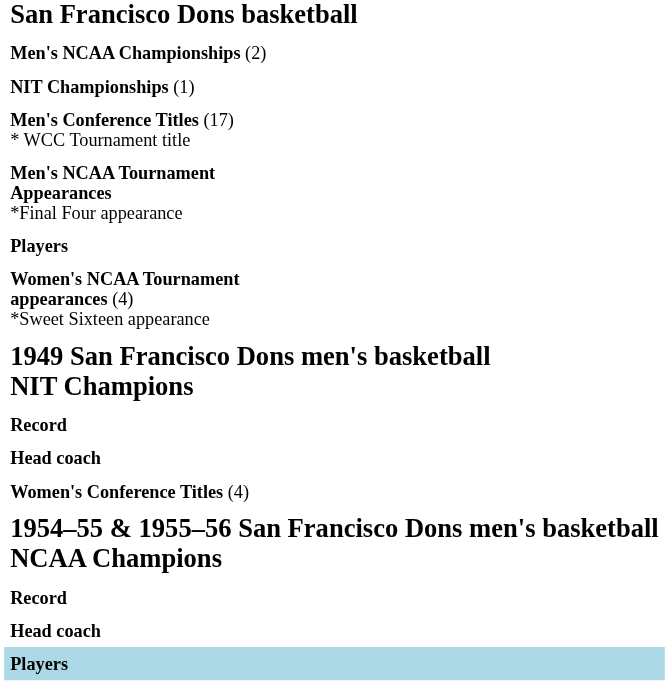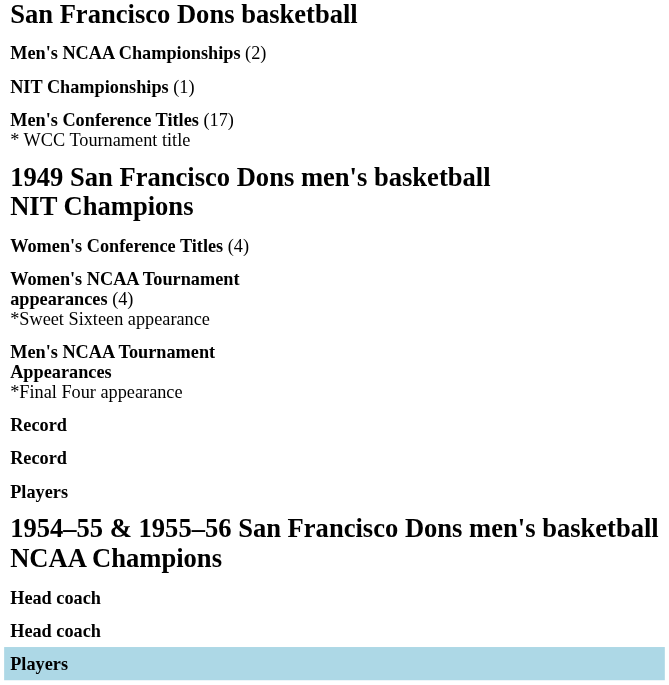(113, 192) Men's NCAA Tournament Appearances *Final Four appearance -> (250, 191) 1949 San Francisco Dons men's basketball NIT Champions
(39, 245) Players -> (130, 245) Women's Conference Titles (4)
(250, 371) 1949 San Francisco Dons men's basketball NIT Champions -> (113, 371) Men's NCAA Tournament Appearances *Final Four appearance
(56, 458) Head coach -> (39, 458) Record
(130, 491) Women's Conference Titles (4) -> (39, 491) Players
(39, 597) Record -> (56, 597) Head coach
